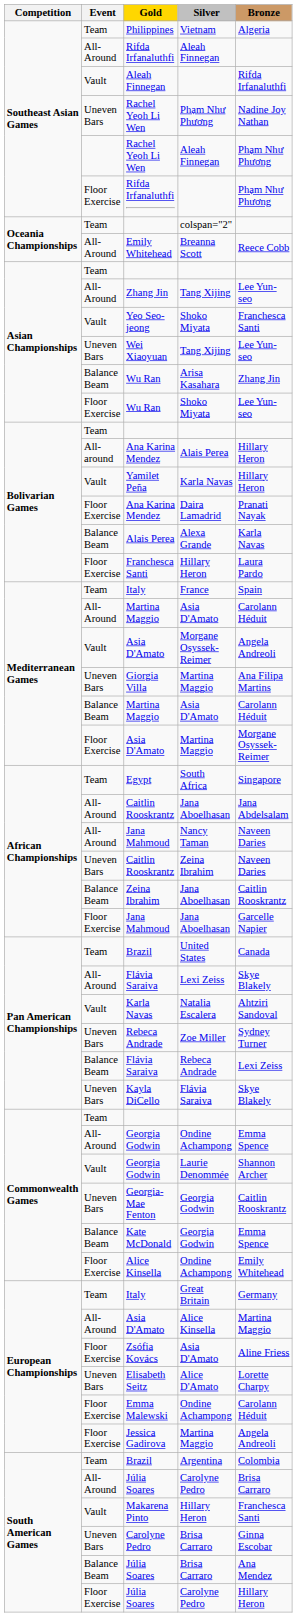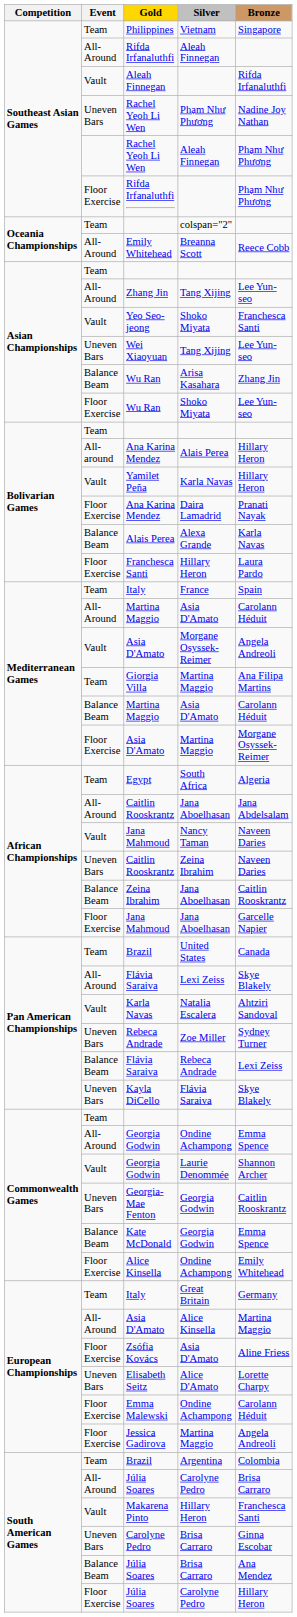(254, 29) Algeria -> (259, 29) Singapore
(100, 682) Uneven Bars -> (96, 682) Team
(259, 779) Singapore -> (254, 779) Algeria
(100, 837) All-Around -> (95, 837) Vault
